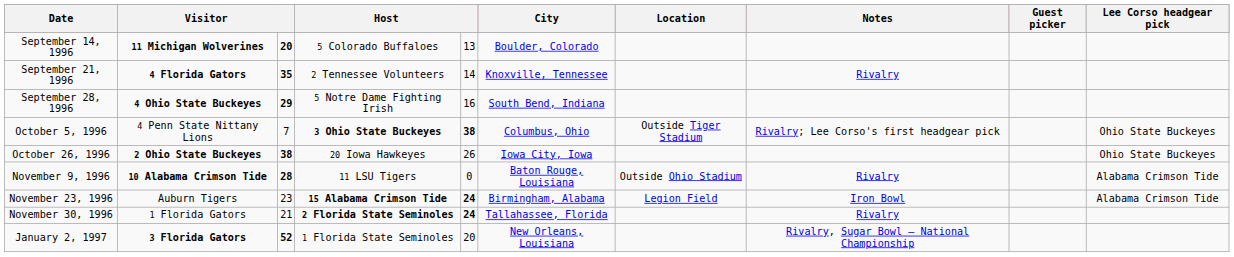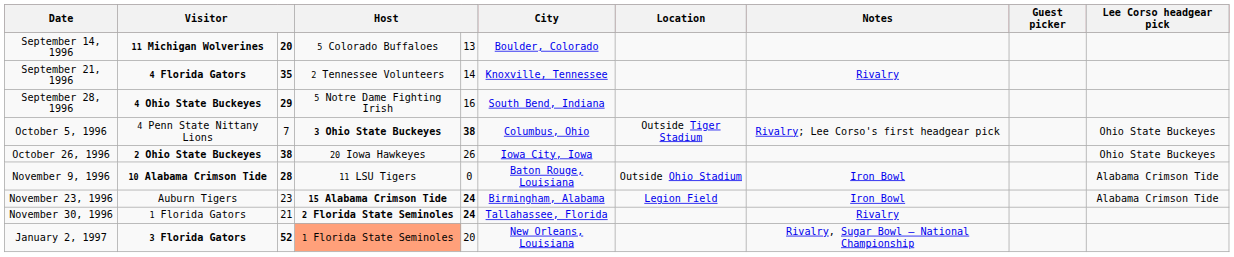(878, 176) Rivalry -> (878, 176) Iron Bowl
(378, 237) no background -> (378, 237) lightsalmon background
